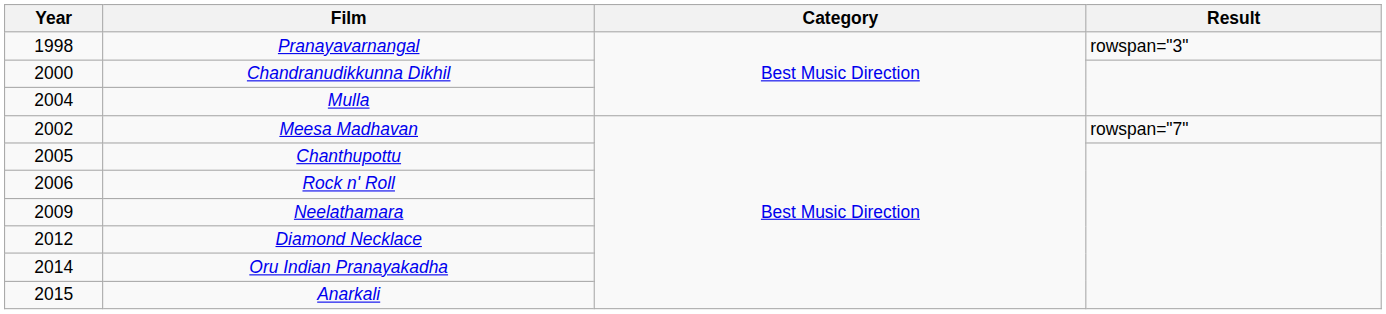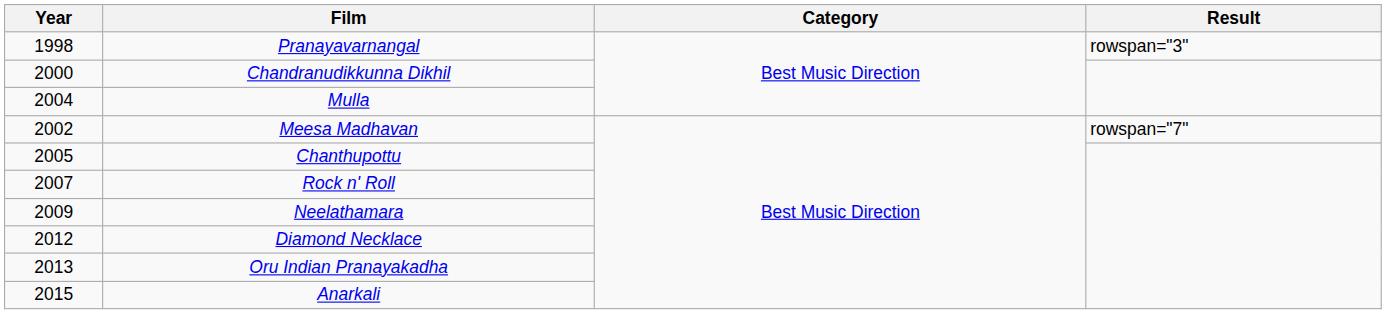(54, 184) 2006 -> (54, 184) 2007
(54, 267) 2014 -> (54, 267) 2013
